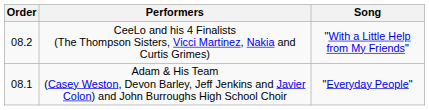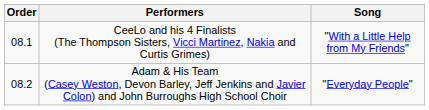(22, 42) 08.2 -> (22, 42) 08.1
(22, 84) 08.1 -> (22, 84) 08.2
